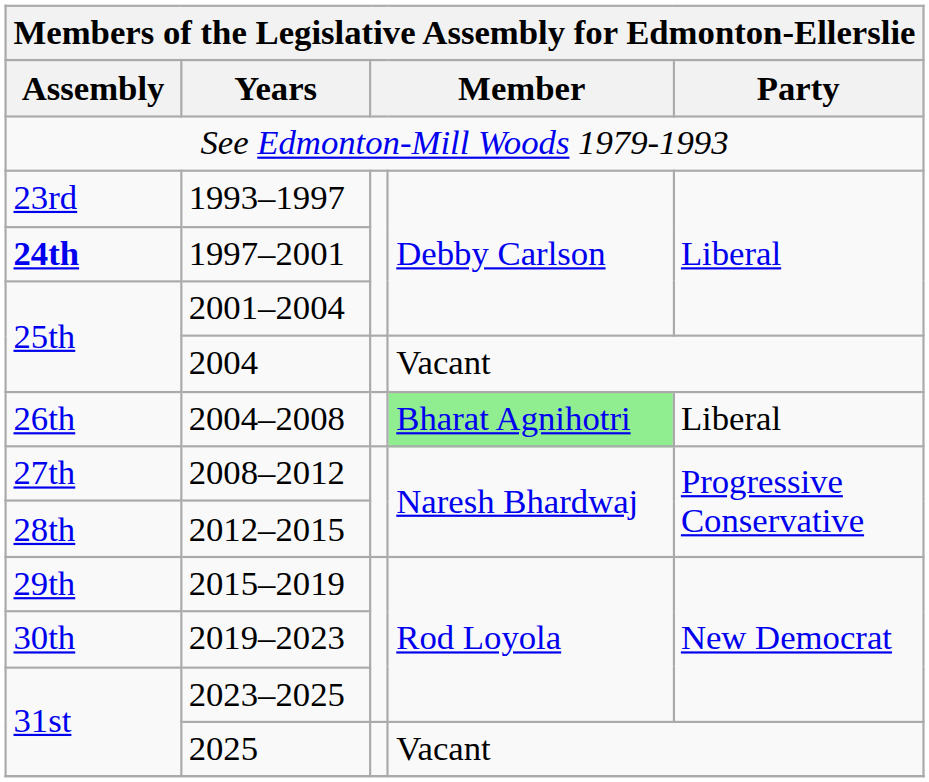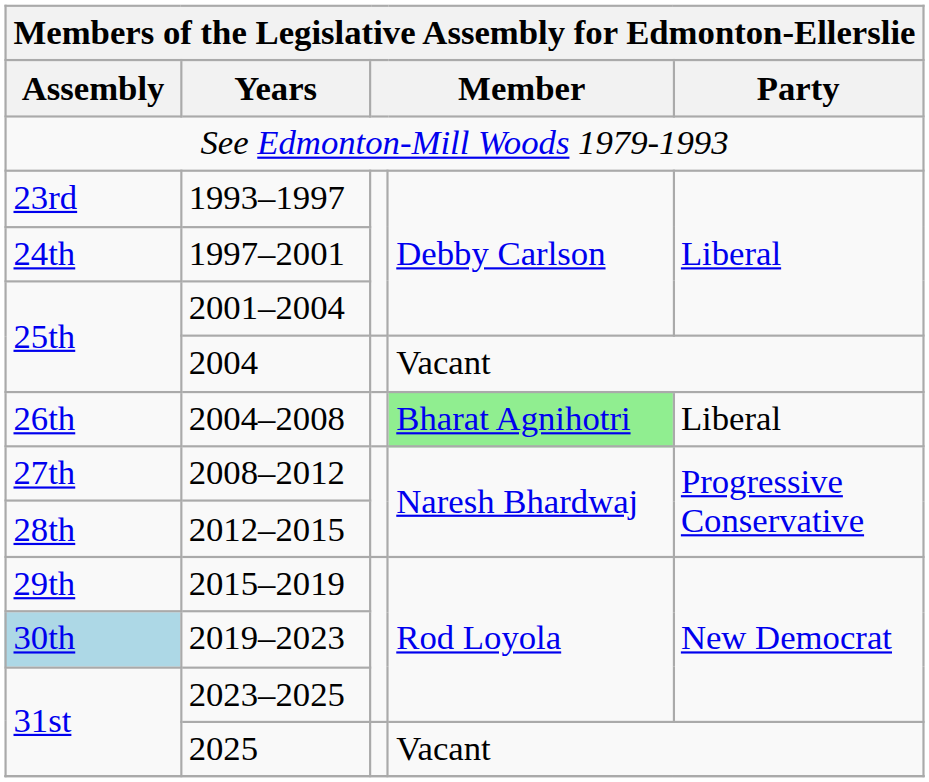(46, 253) bold -> (44, 253) normal
(44, 638) no background -> (44, 638) lightblue background
